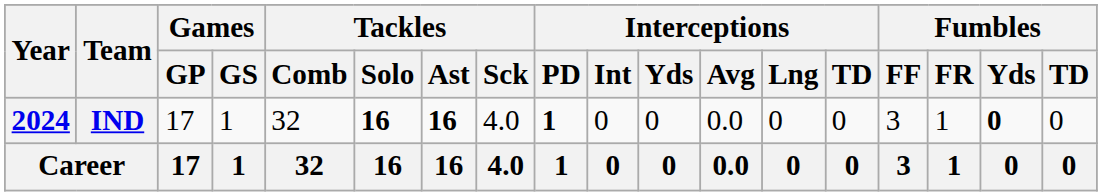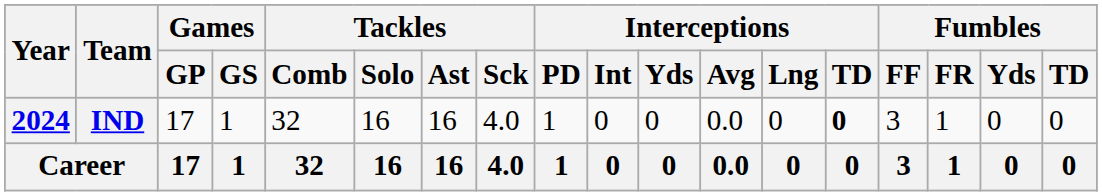(375, 119) bold -> (375, 119) normal
(442, 119) bold -> (442, 119) normal
(549, 119) bold -> (549, 119) normal
(839, 119) normal -> (839, 119) bold
(994, 119) bold -> (994, 119) normal
